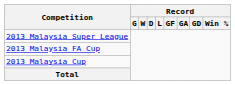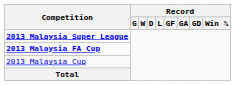(67, 36) normal -> (67, 36) bold
(53, 49) normal -> (53, 49) bold
